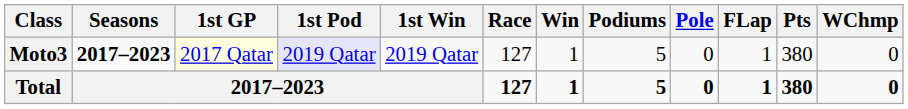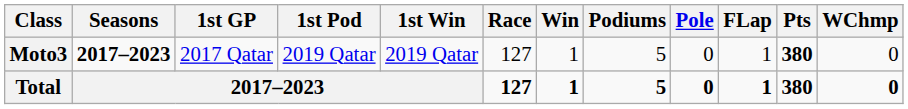(226, 53) lightyellow background -> (226, 53) no background
(329, 53) lavender background -> (329, 53) no background
(797, 53) normal -> (797, 53) bold
